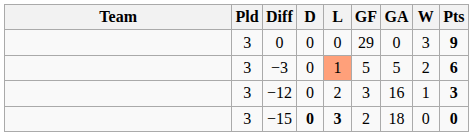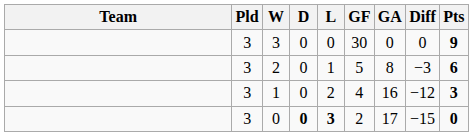columns swapped: (426, 17) <-> (279, 17)
(366, 42) 29 -> (359, 42) 30
(337, 67) lightsalmon background -> (331, 67) no background
(396, 67) 5 -> (390, 67) 8
(366, 93) 3 -> (359, 93) 4
(396, 118) 18 -> (390, 118) 17
